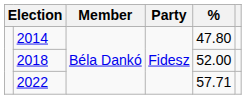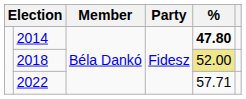(214, 37) normal -> (214, 37) bold
(214, 60) no background -> (214, 60) khaki background
